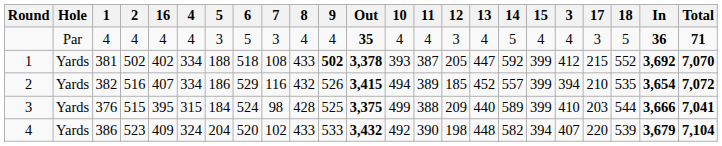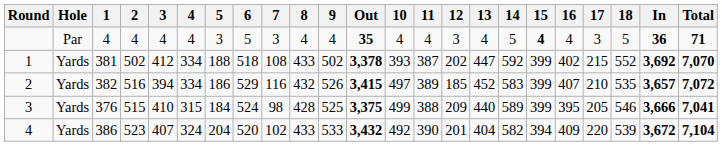columns swapped: (569, 15) <-> (163, 15)
(541, 38) normal -> (541, 38) bold
(332, 61) bold -> (332, 61) normal
(456, 61) 205 -> (456, 61) 202
(400, 84) 494 -> (400, 84) 497
(513, 84) 557 -> (513, 84) 583
(659, 84) 3,654 -> (659, 84) 3,657
(597, 107) 203 -> (597, 107) 205
(625, 107) 544 -> (625, 107) 546
(456, 130) 198 -> (456, 130) 201
(484, 130) 448 -> (484, 130) 404
(659, 130) 3,679 -> (659, 130) 3,672
